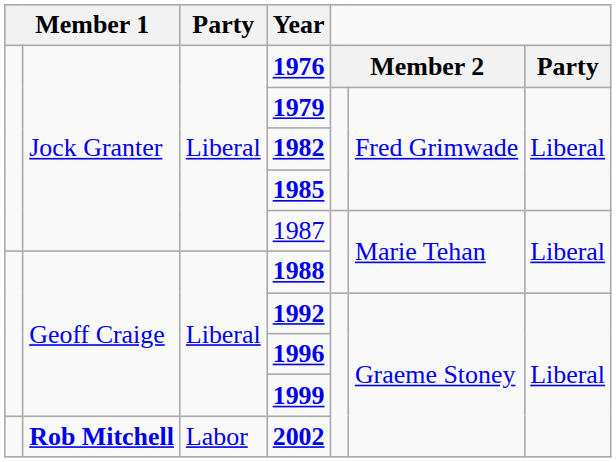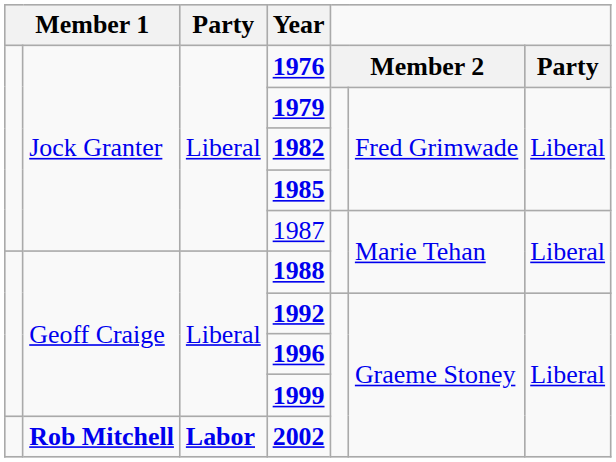(217, 436) normal -> (220, 436) bold
